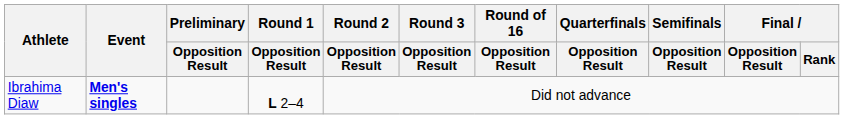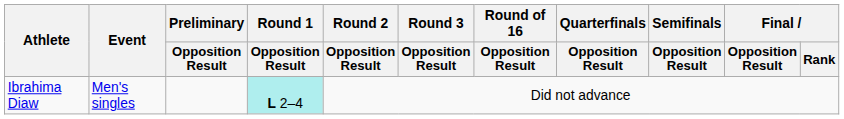(113, 96) bold -> (113, 96) normal
(286, 103) no background -> (285, 103) paleturquoise background
